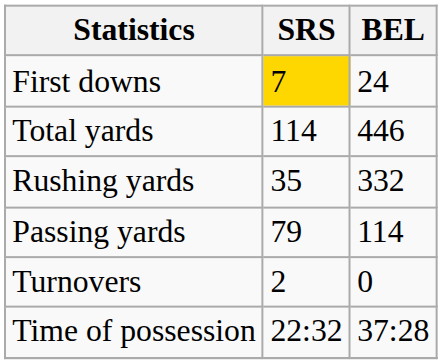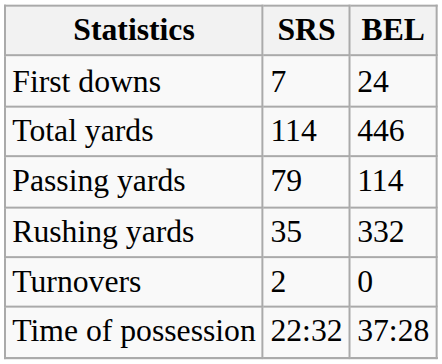(278, 80) gold background -> (278, 80) no background
rows swapped: (103, 181) <-> (99, 231)
